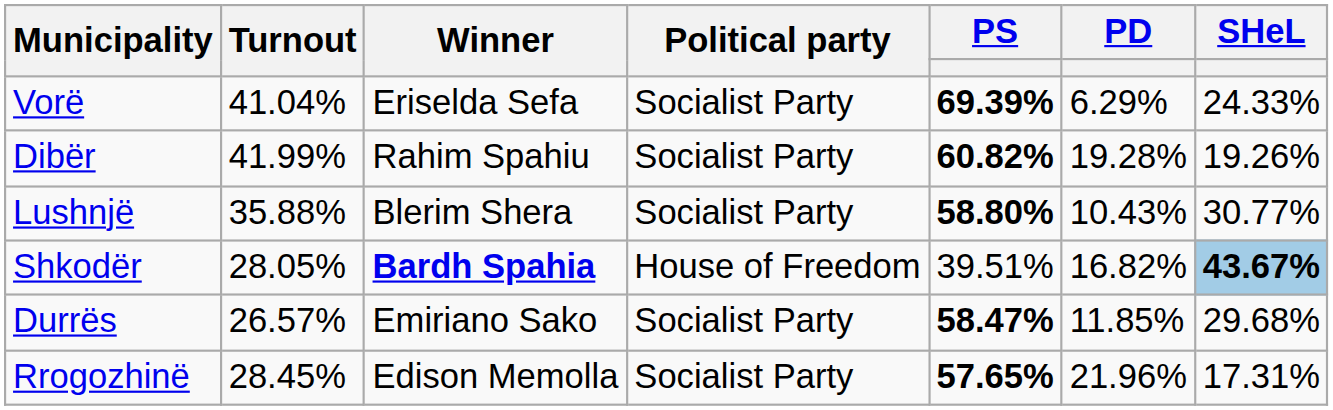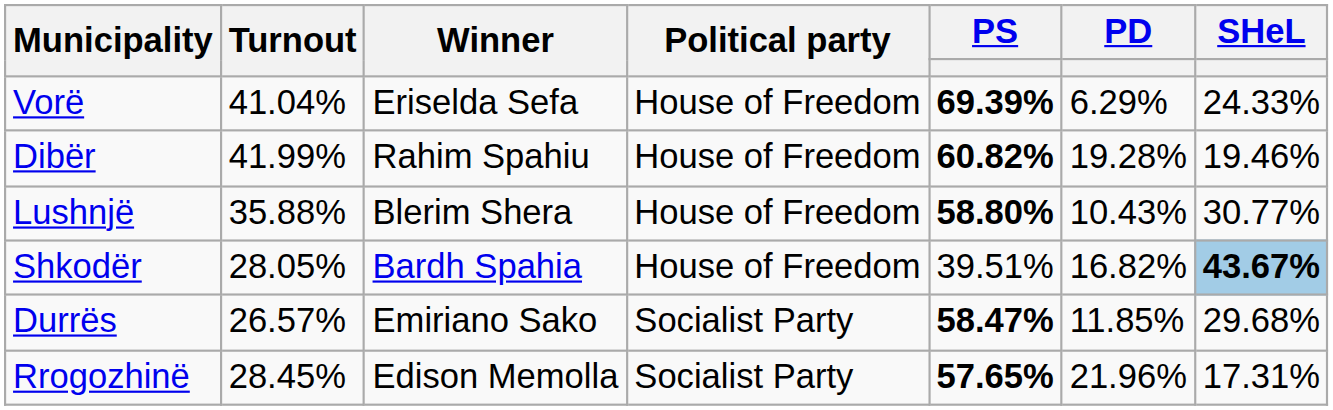(744, 102) Socialist Party -> (777, 102) House of Freedom
(744, 157) Socialist Party -> (777, 157) House of Freedom
(1261, 157) 19.26% -> (1261, 157) 19.46%
(744, 212) Socialist Party -> (777, 212) House of Freedom
(484, 267) bold -> (477, 267) normal
